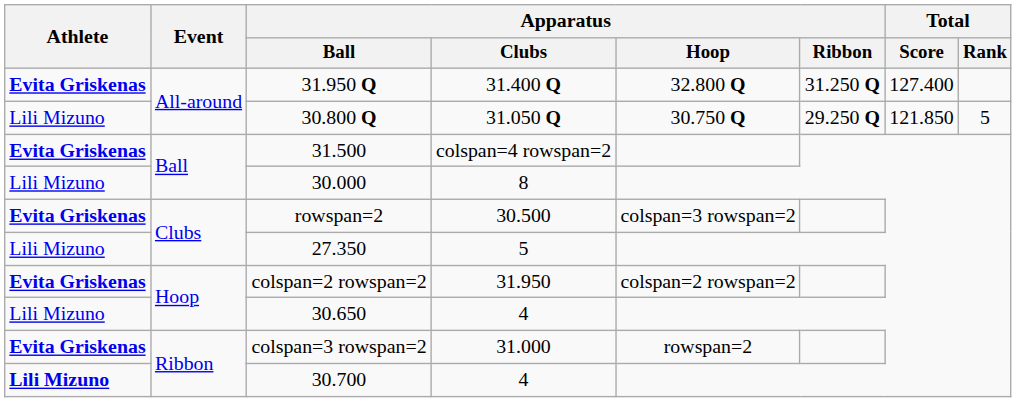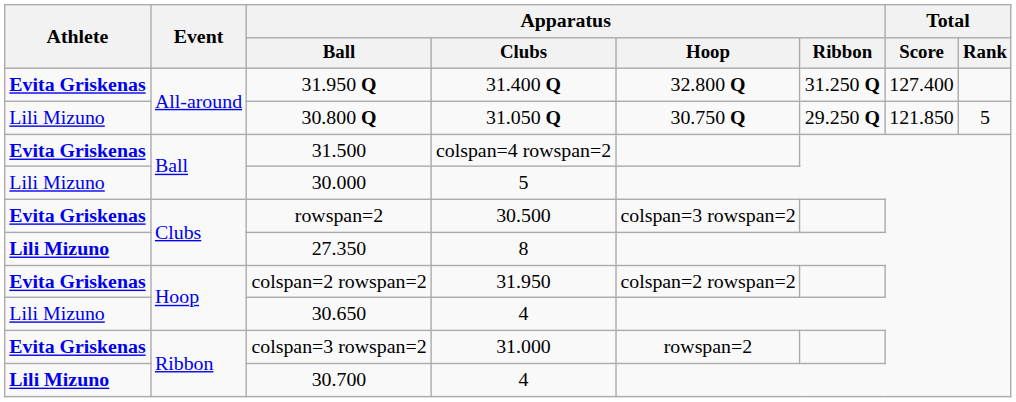(523, 183) 8 -> (523, 183) 5
(57, 248) normal -> (59, 248) bold
(523, 248) 5 -> (523, 248) 8
